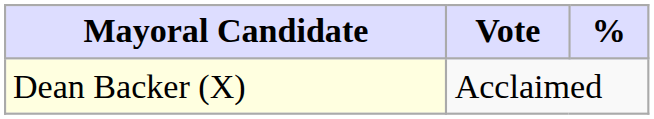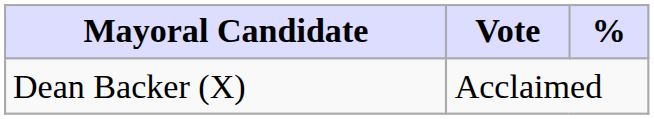(129, 85) lightyellow background -> (129, 85) no background
